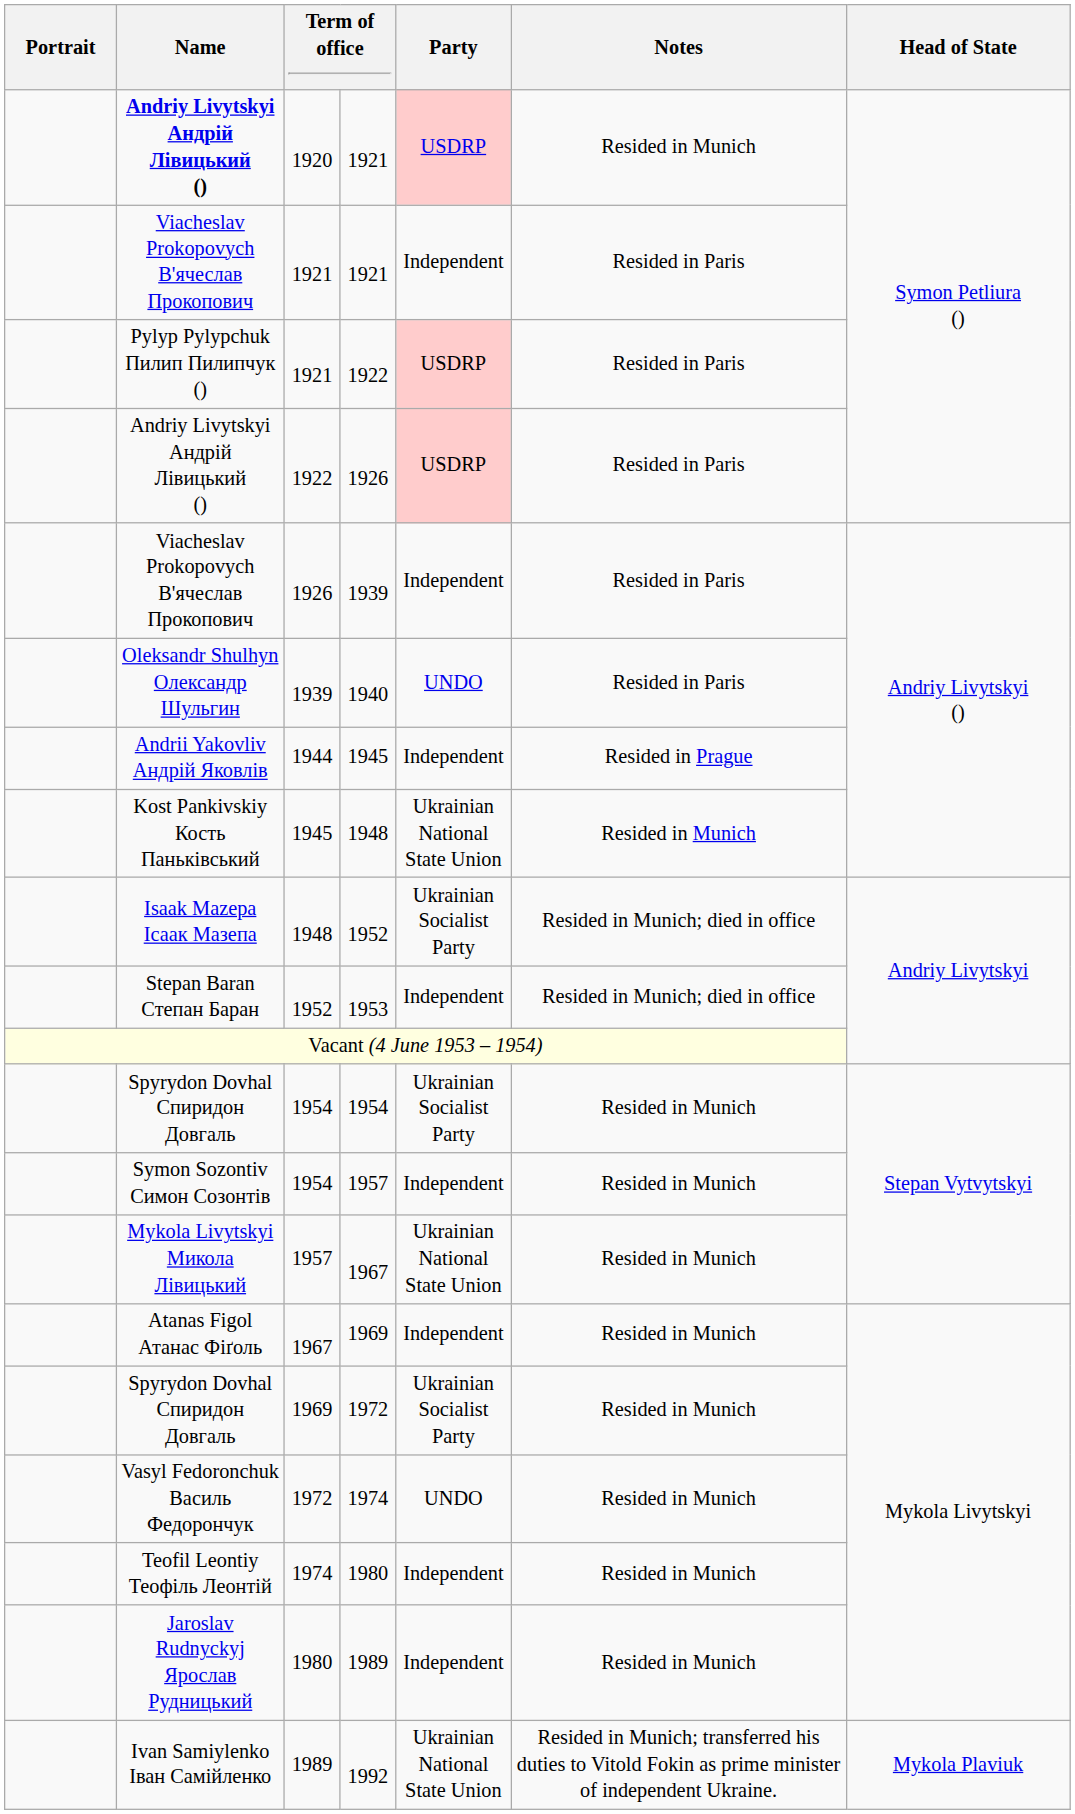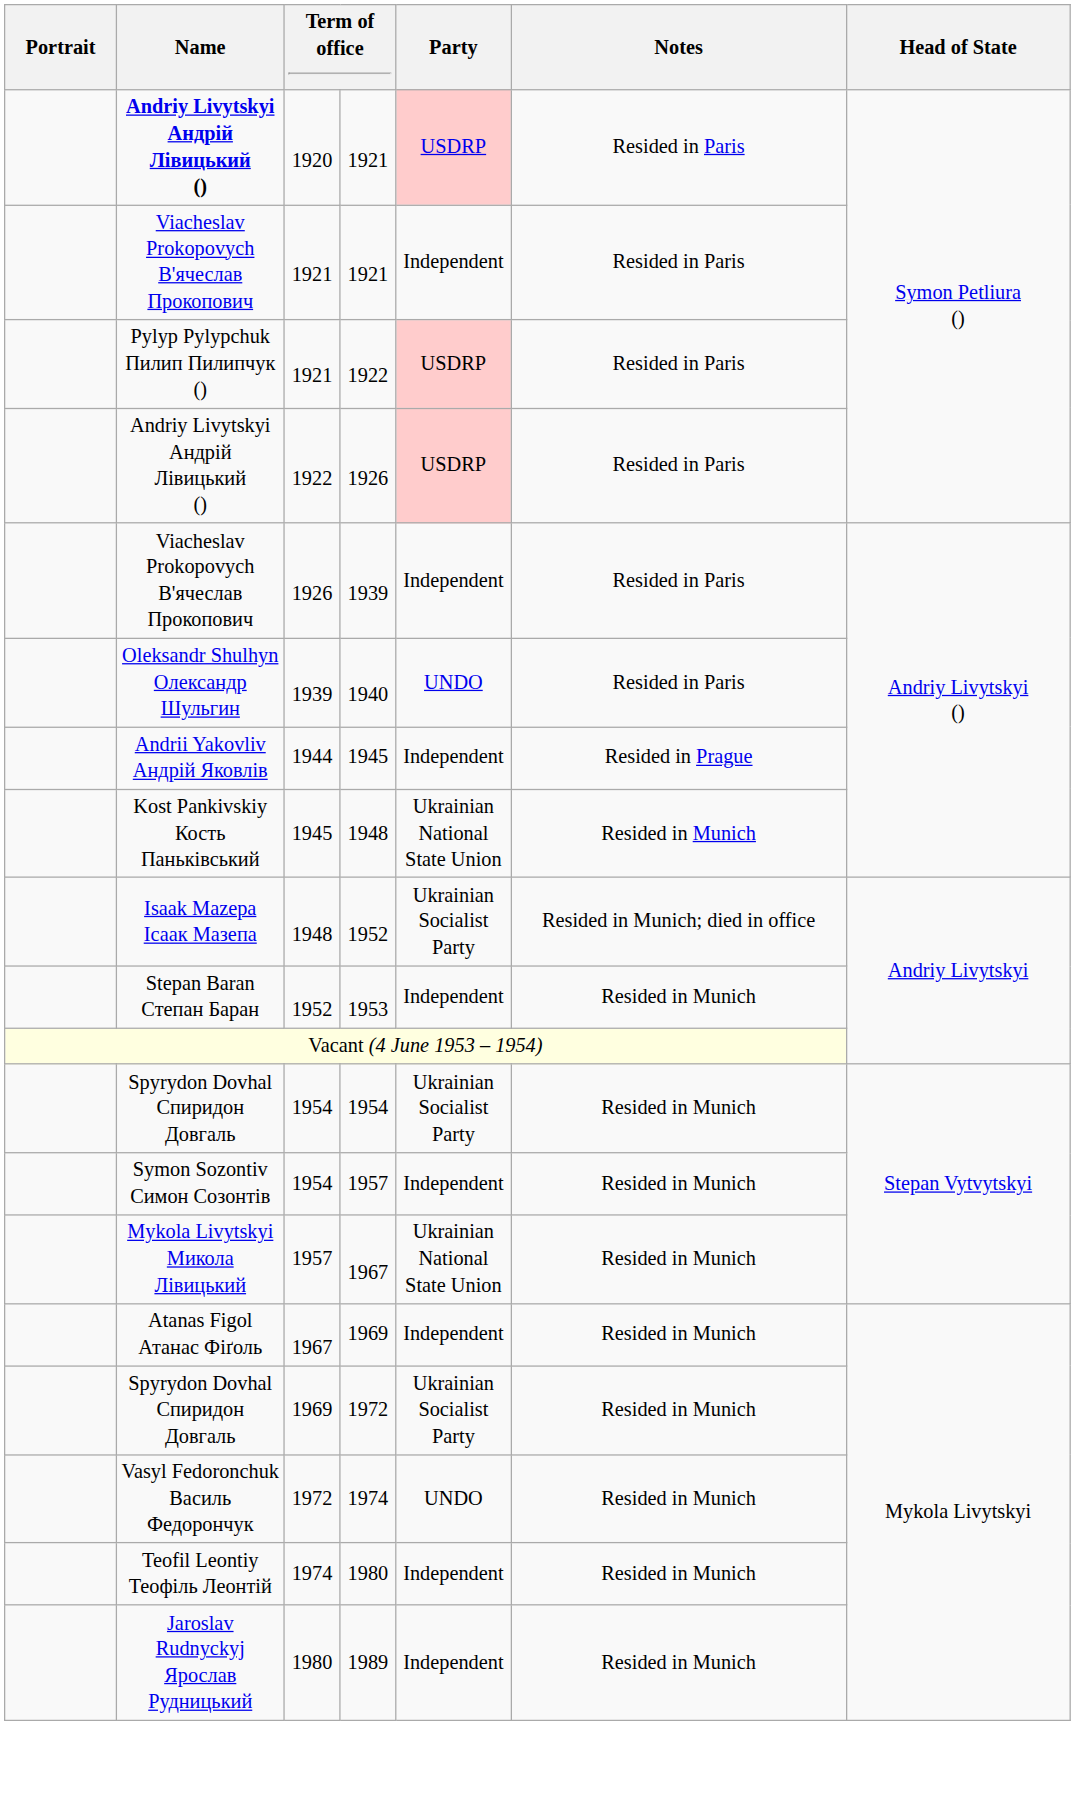(679, 146) Resided in Munich -> (679, 146) Resided in Paris
(679, 996) Resided in Munich; died in office -> (679, 996) Resided in Munich
- row: (312, 1763)
